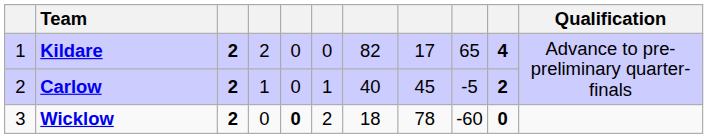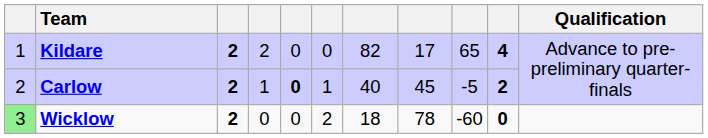(296, 86) normal -> (296, 86) bold
(20, 118) no background -> (20, 118) lightgreen background
(296, 118) bold -> (296, 118) normal
